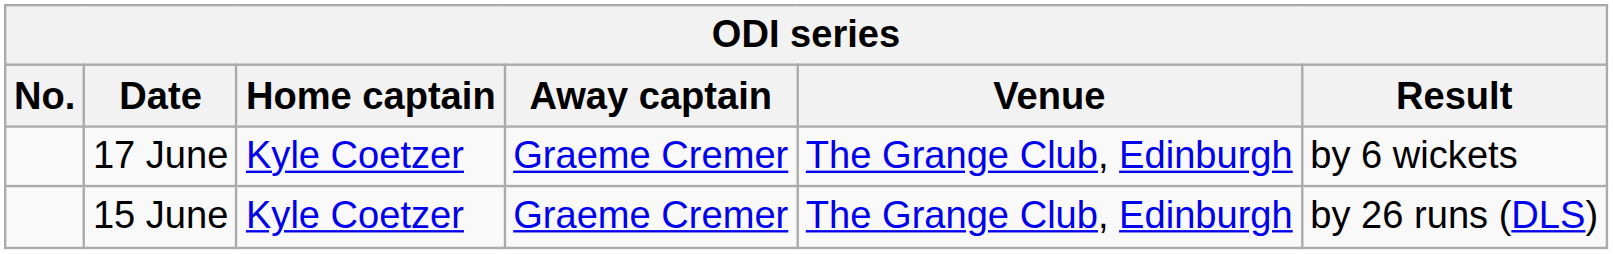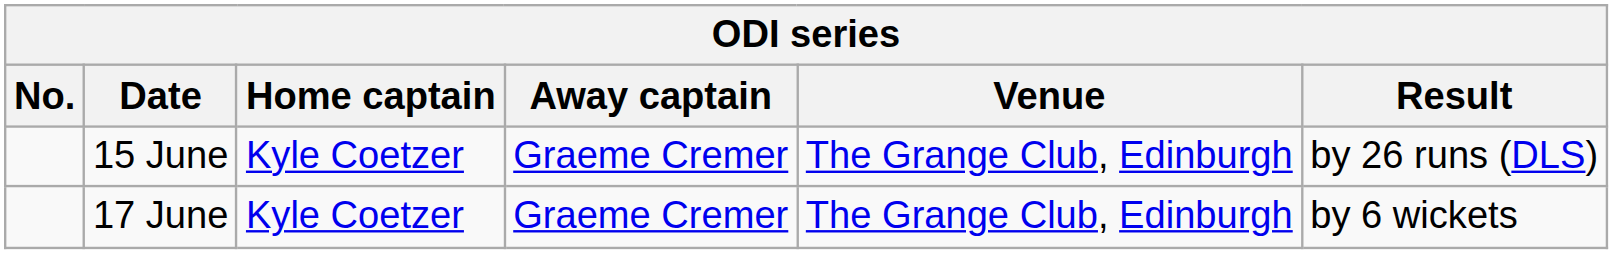rows swapped: (161, 215) <-> (161, 155)
